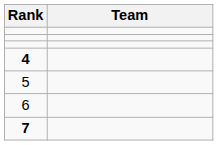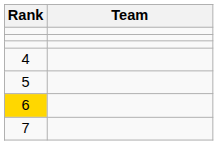(26, 59) bold -> (26, 59) normal
(26, 105) no background -> (26, 105) gold background
(26, 128) bold -> (26, 128) normal
